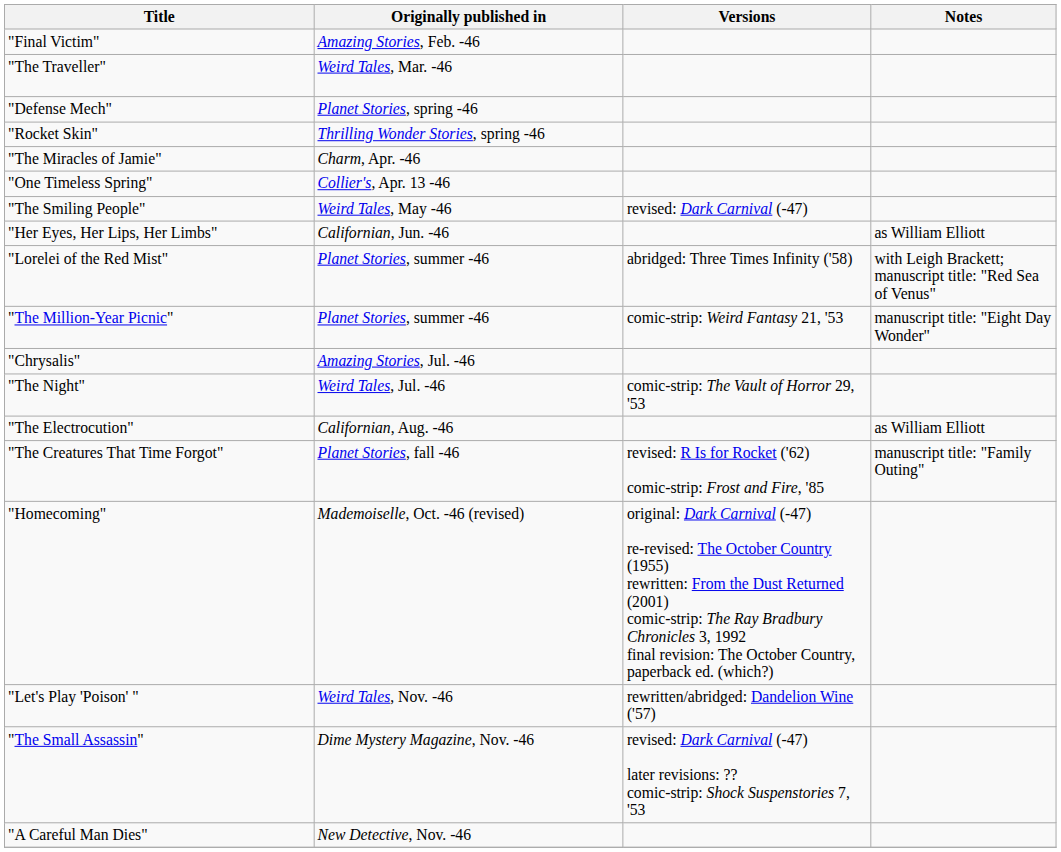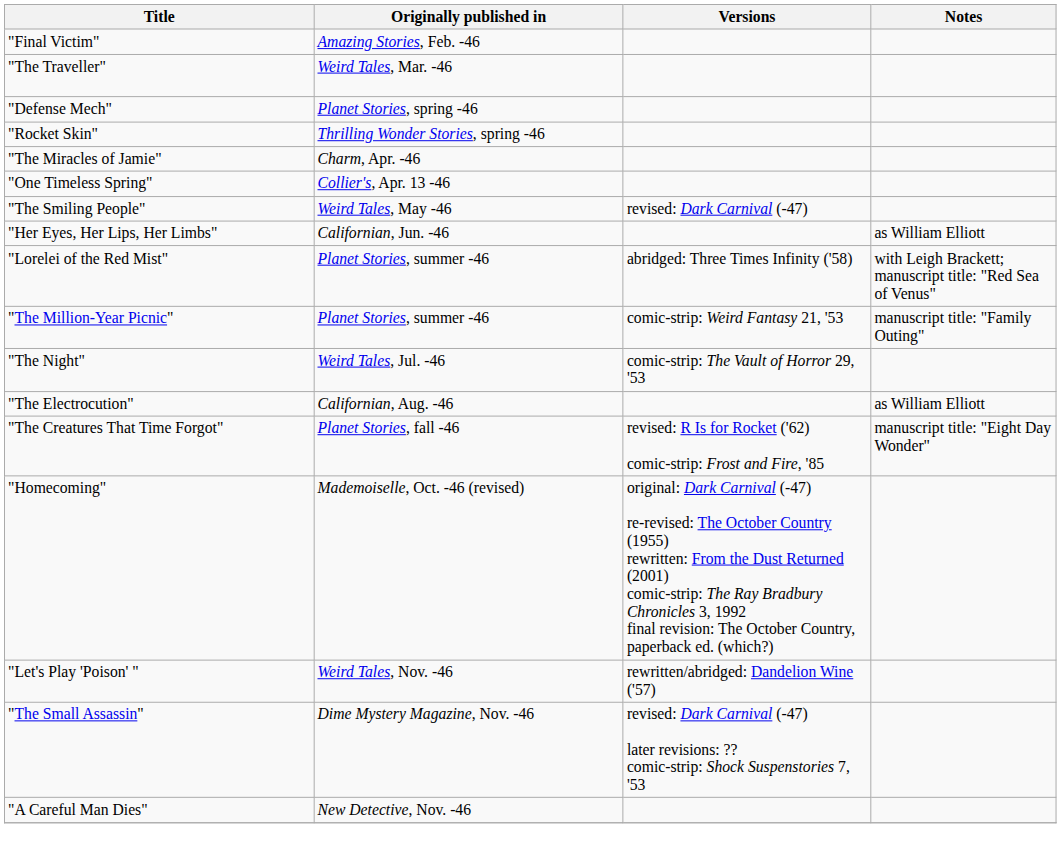(963, 327) manuscript title: "Eight Day Wonder" -> (953, 327) manuscript title: "Family Outing"
- row: (44, 361)
(953, 462) manuscript title: "Family Outing" -> (963, 437) manuscript title: "Eight Day Wonder"
